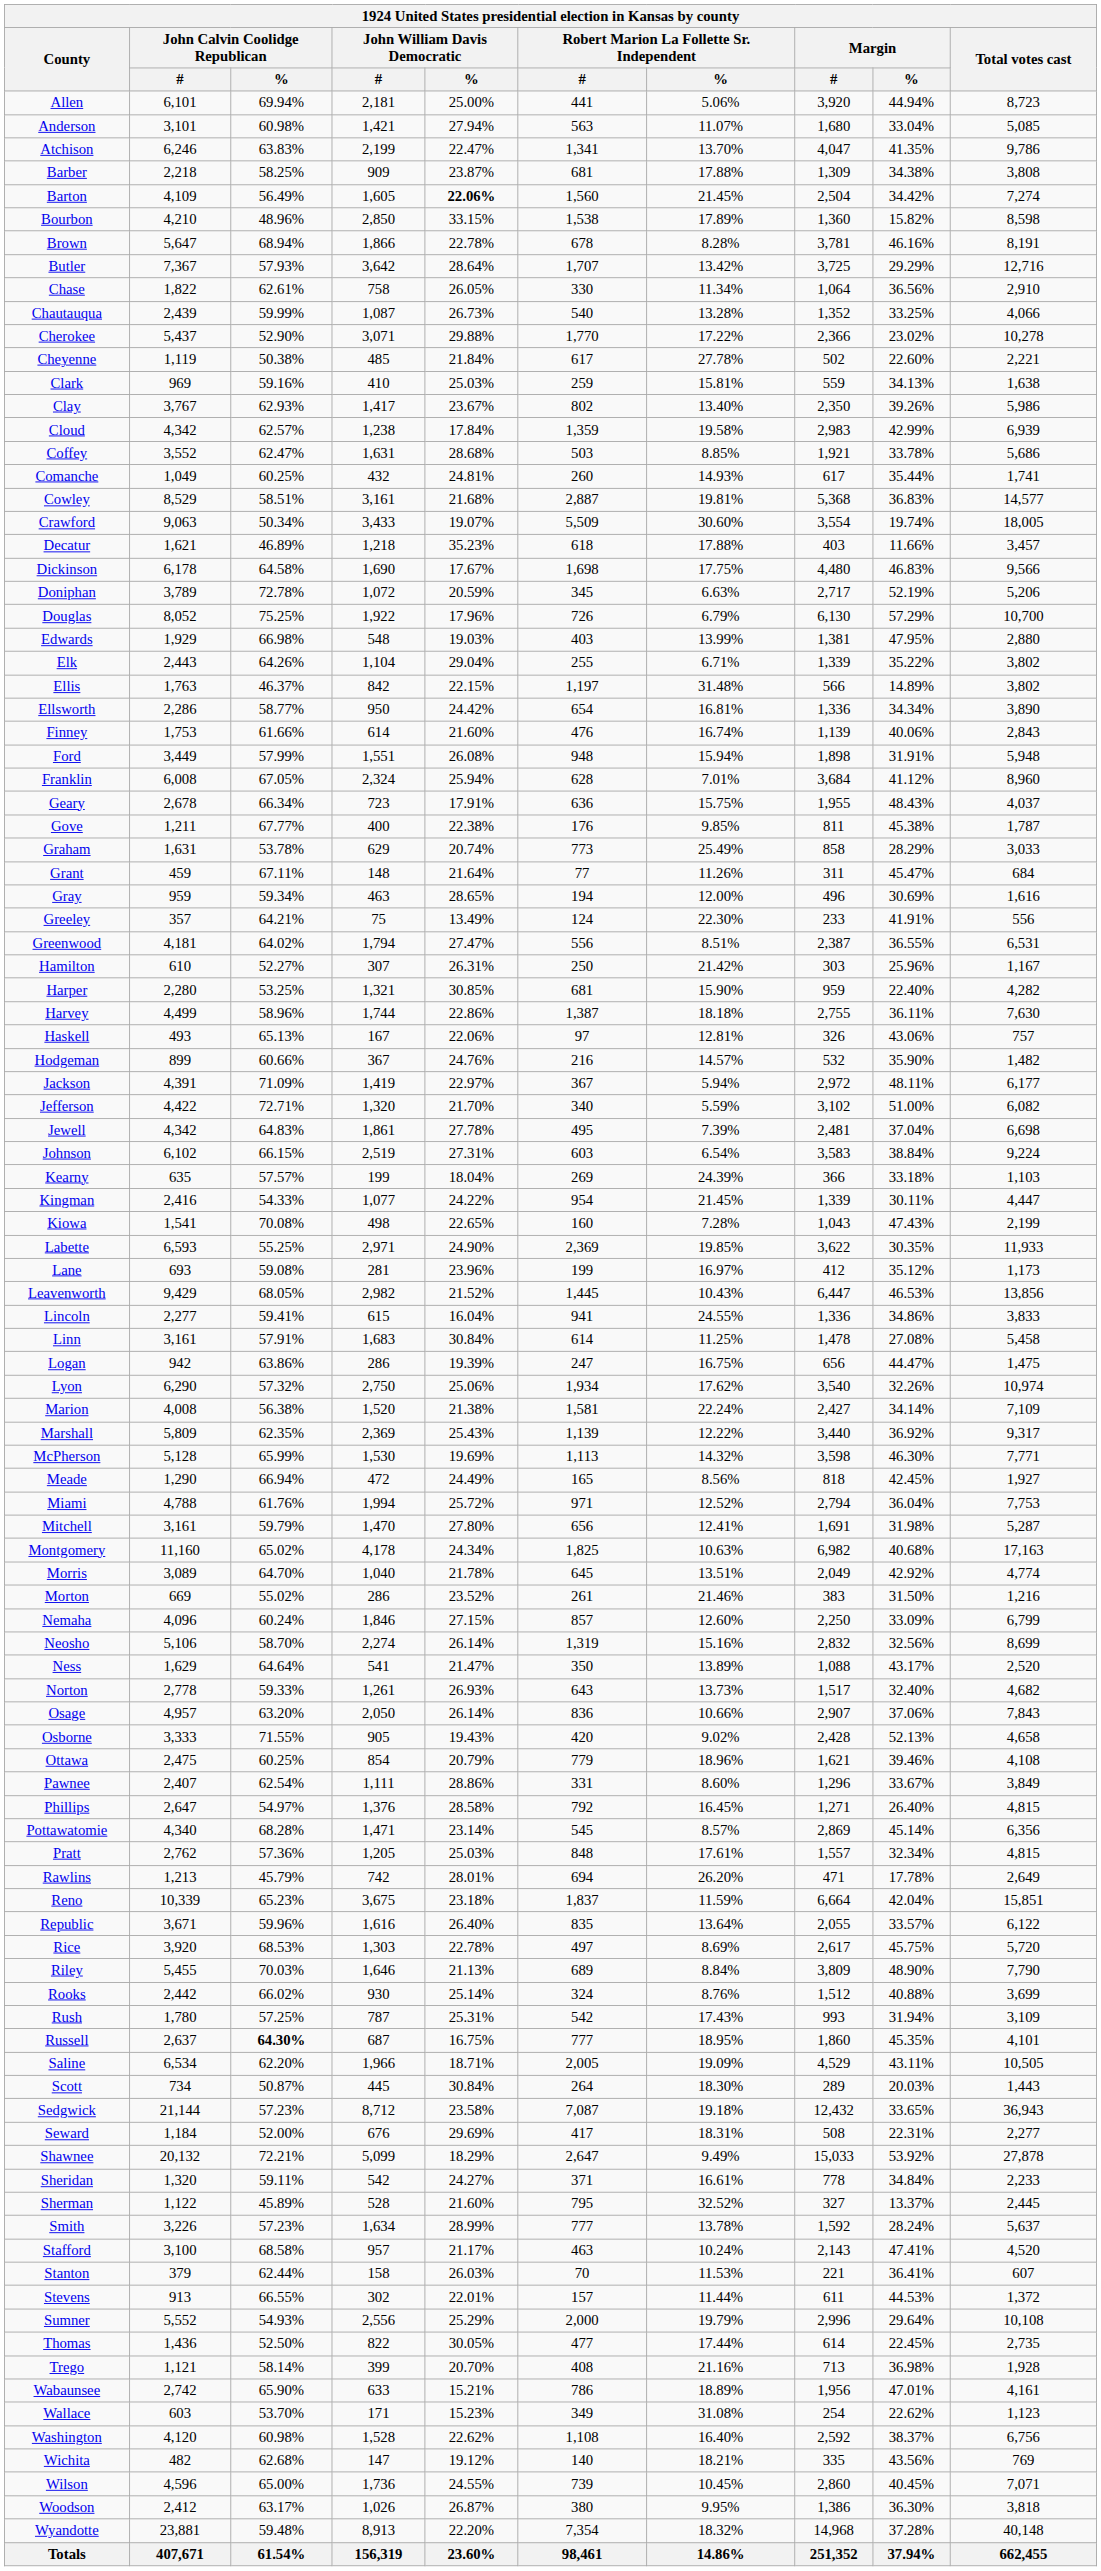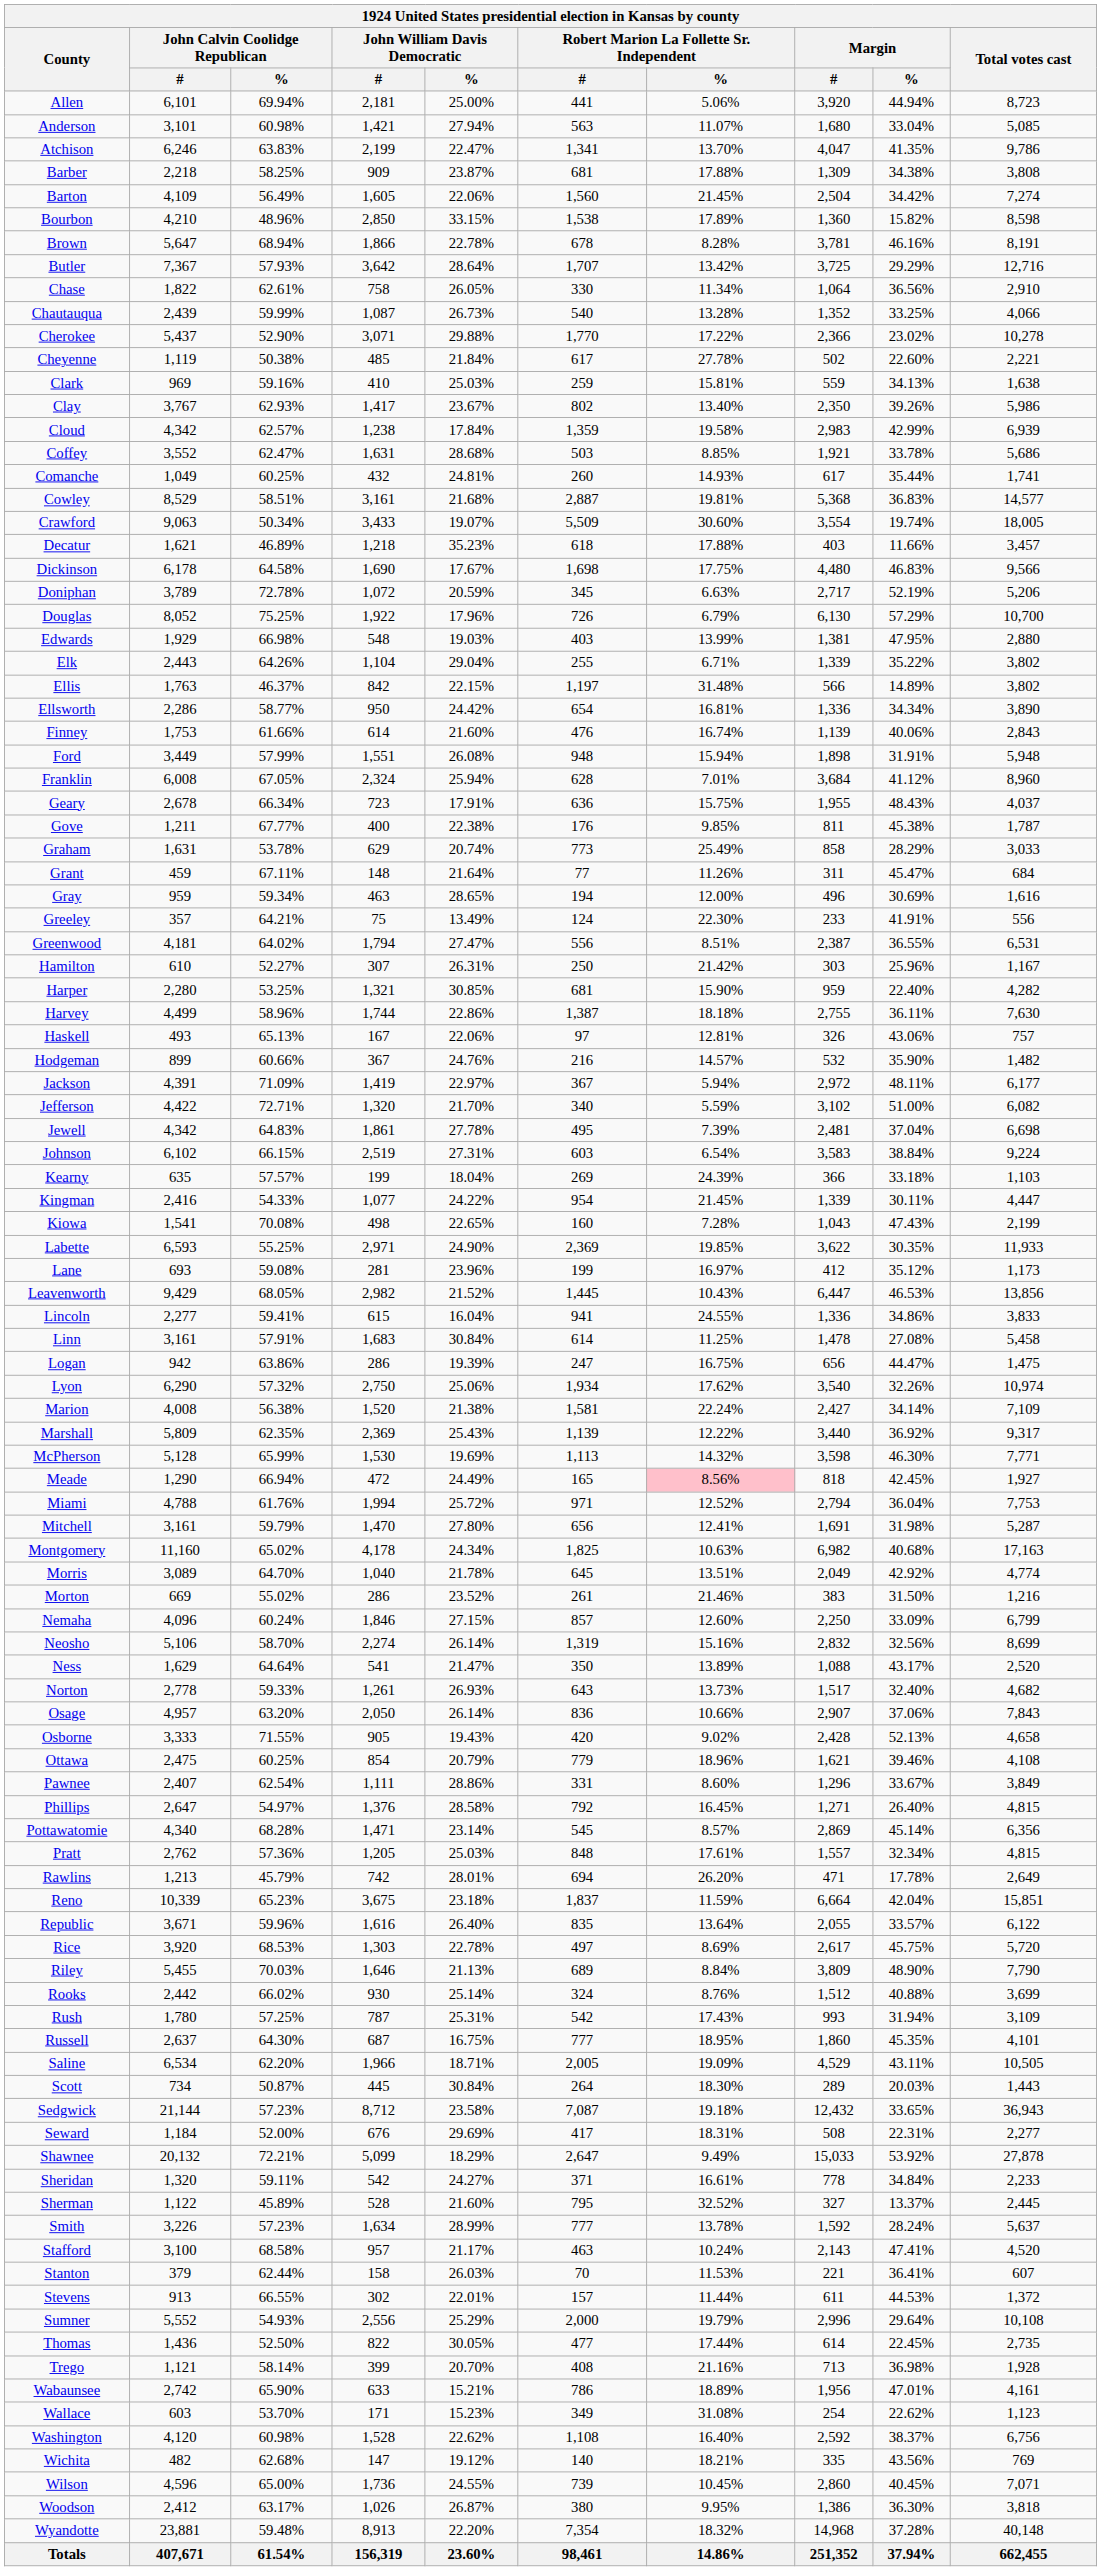(471, 196) bold -> (471, 196) normal
(721, 1480) no background -> (721, 1480) pink background
(281, 2040) bold -> (281, 2040) normal
